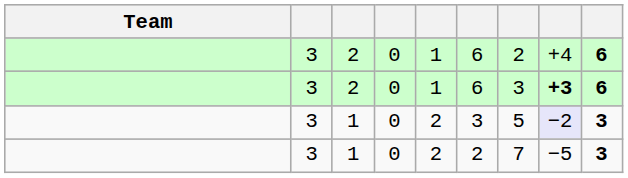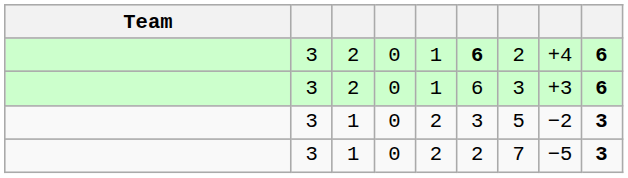(477, 55) normal -> (477, 55) bold
(560, 88) bold -> (560, 88) normal
(560, 122) lavender background -> (560, 122) no background
